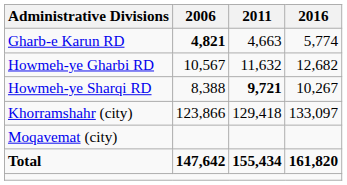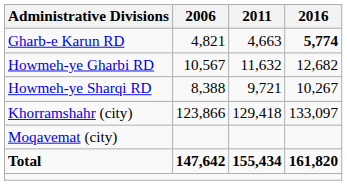(208, 40) bold -> (208, 40) normal
(321, 40) normal -> (321, 40) bold
(265, 88) bold -> (265, 88) normal
